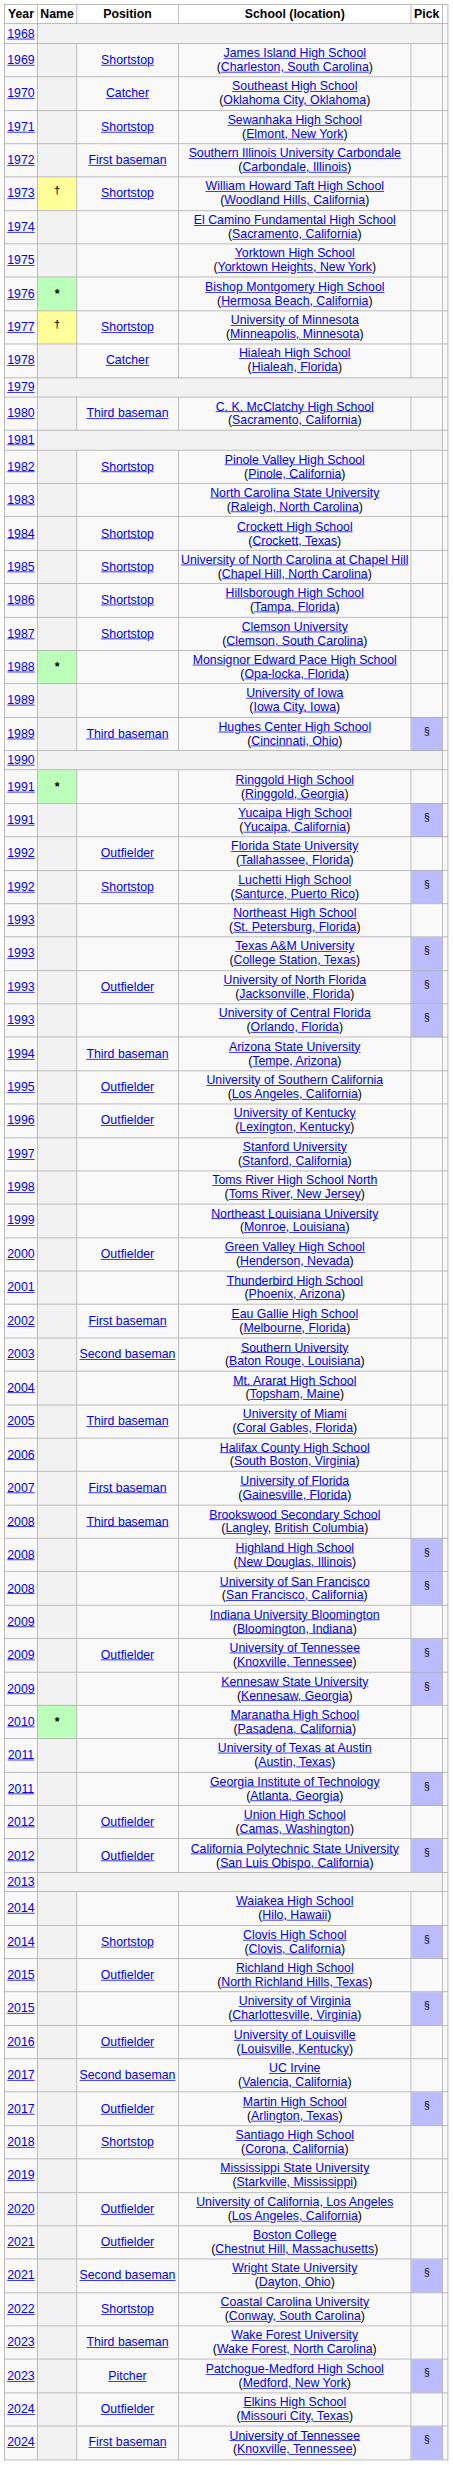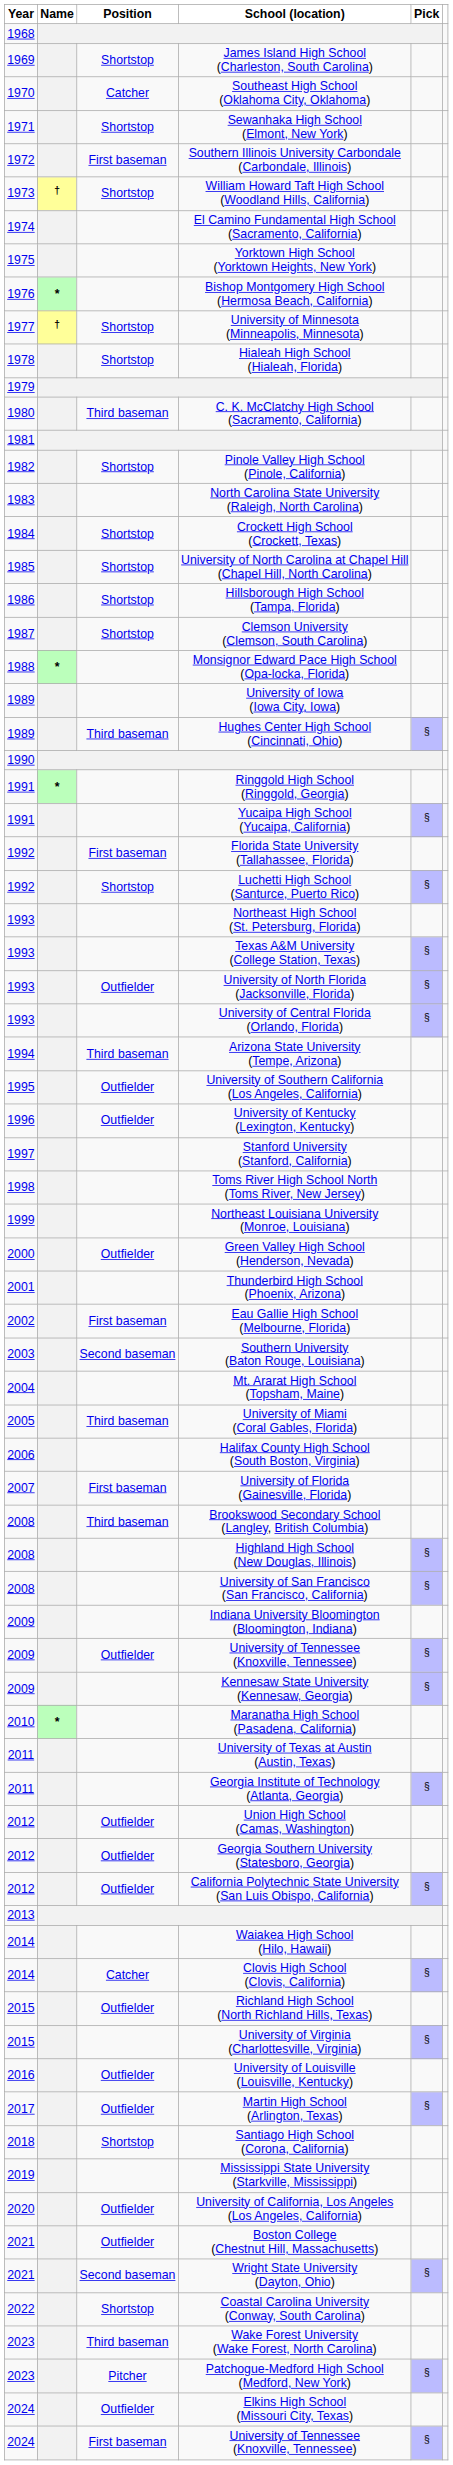(127, 360) Catcher -> (127, 360) Shortstop
(127, 853) Outfielder -> (127, 853) First baseman
+ row: (21, 1855)
(127, 1941) Shortstop -> (127, 1975) Catcher
- row: (21, 2075)
